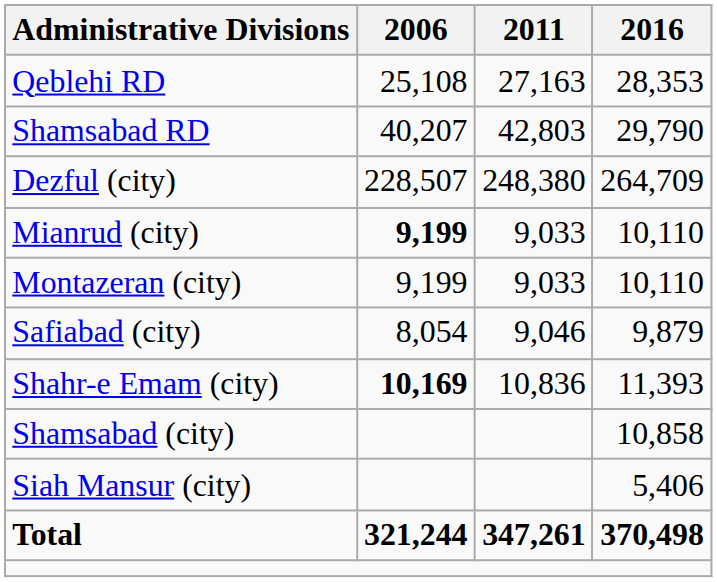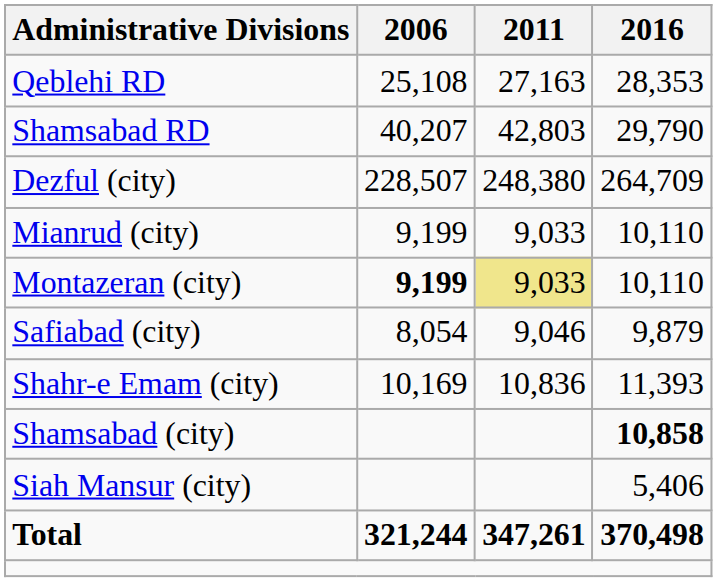(432, 231) bold -> (432, 231) normal
(432, 282) normal -> (432, 282) bold
(550, 282) no background -> (550, 282) khaki background
(424, 383) bold -> (424, 383) normal
(660, 433) normal -> (660, 433) bold
